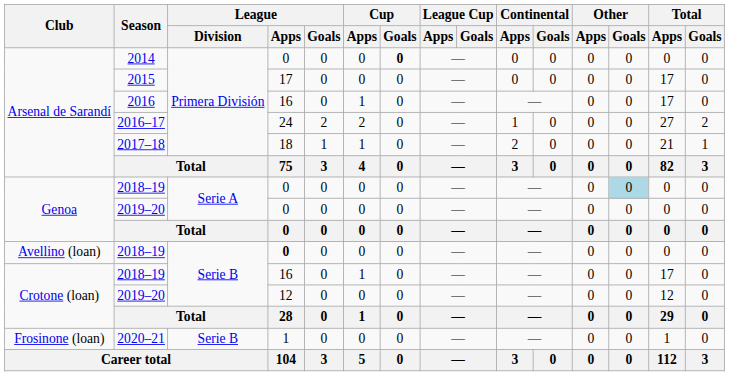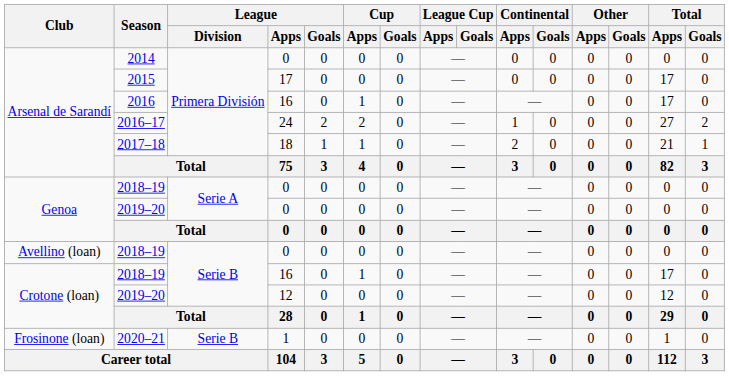(400, 58) bold -> (400, 58) normal
(629, 187) lightblue background -> (629, 187) no background
(286, 252) bold -> (286, 252) normal
